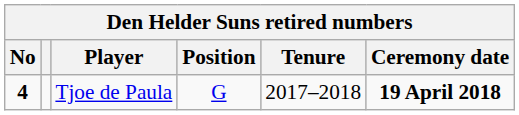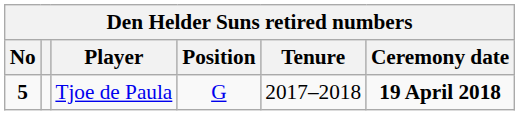(23, 92) 4 -> (23, 92) 5
